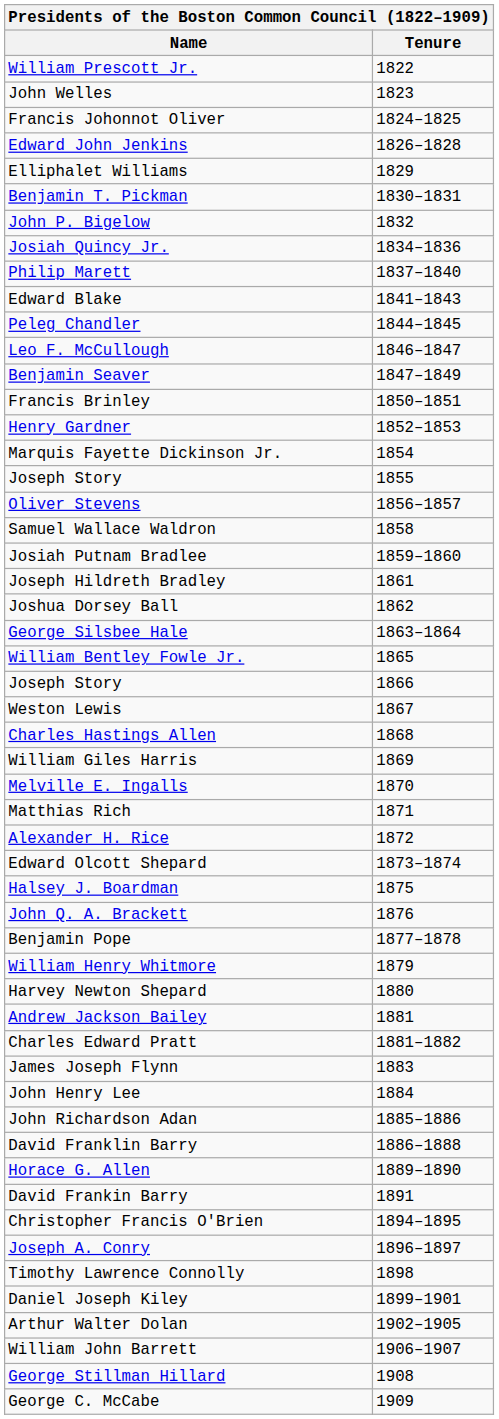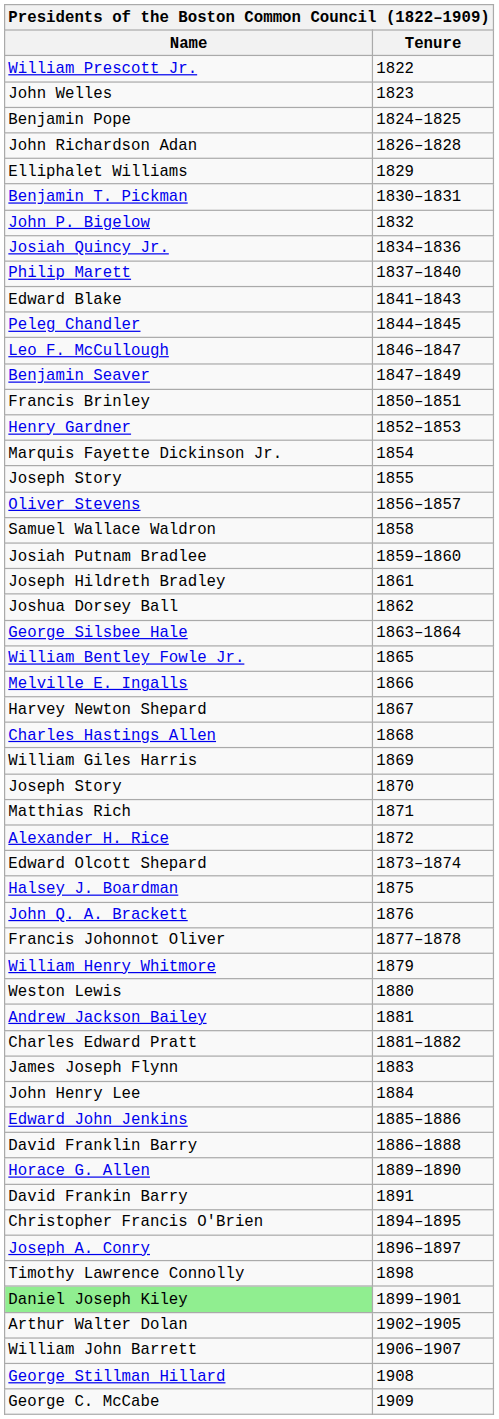(117, 120) Francis Johonnot Oliver -> (70, 120) Benjamin Pope
(98, 146) Edward John Jenkins -> (103, 146) John Richardson Adan
(65, 684) Joseph Story -> (98, 684) Melville E. Ingalls
(65, 710) Weston Lewis -> (107, 710) Harvey Newton Shepard
(98, 787) Melville E. Ingalls -> (65, 787) Joseph Story
(70, 940) Benjamin Pope -> (117, 940) Francis Johonnot Oliver
(107, 992) Harvey Newton Shepard -> (65, 992) Weston Lewis
(103, 1120) John Richardson Adan -> (98, 1120) Edward John Jenkins
(98, 1299) no background -> (98, 1299) lightgreen background
